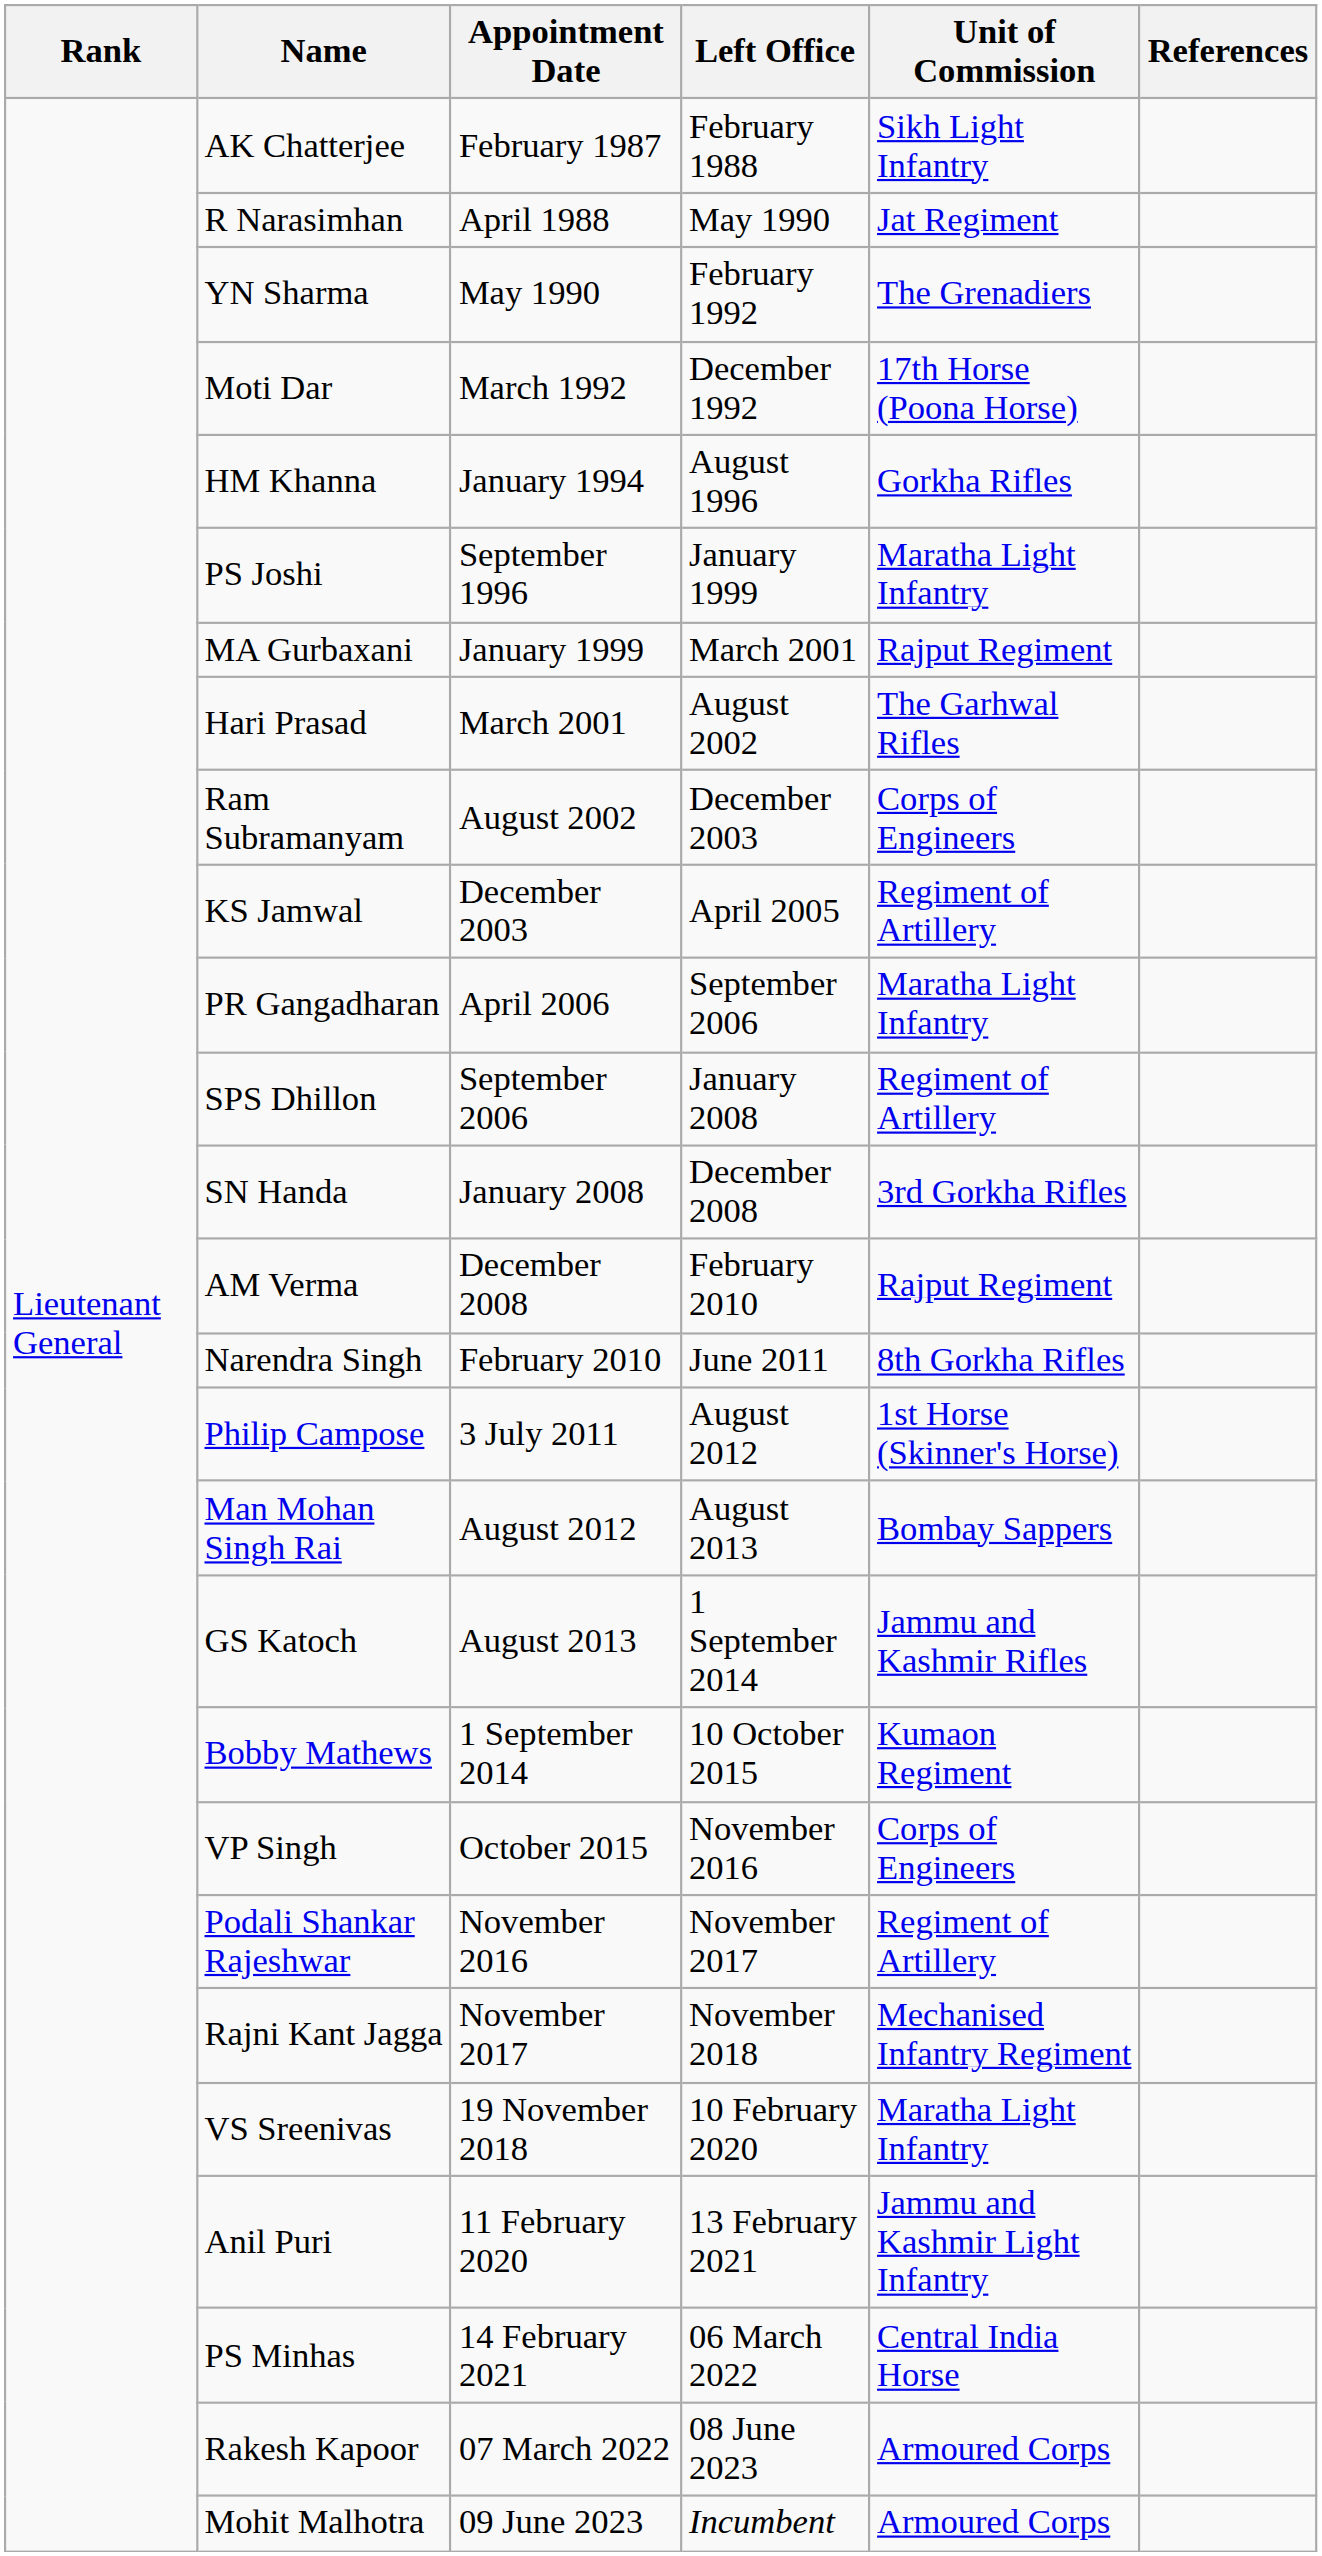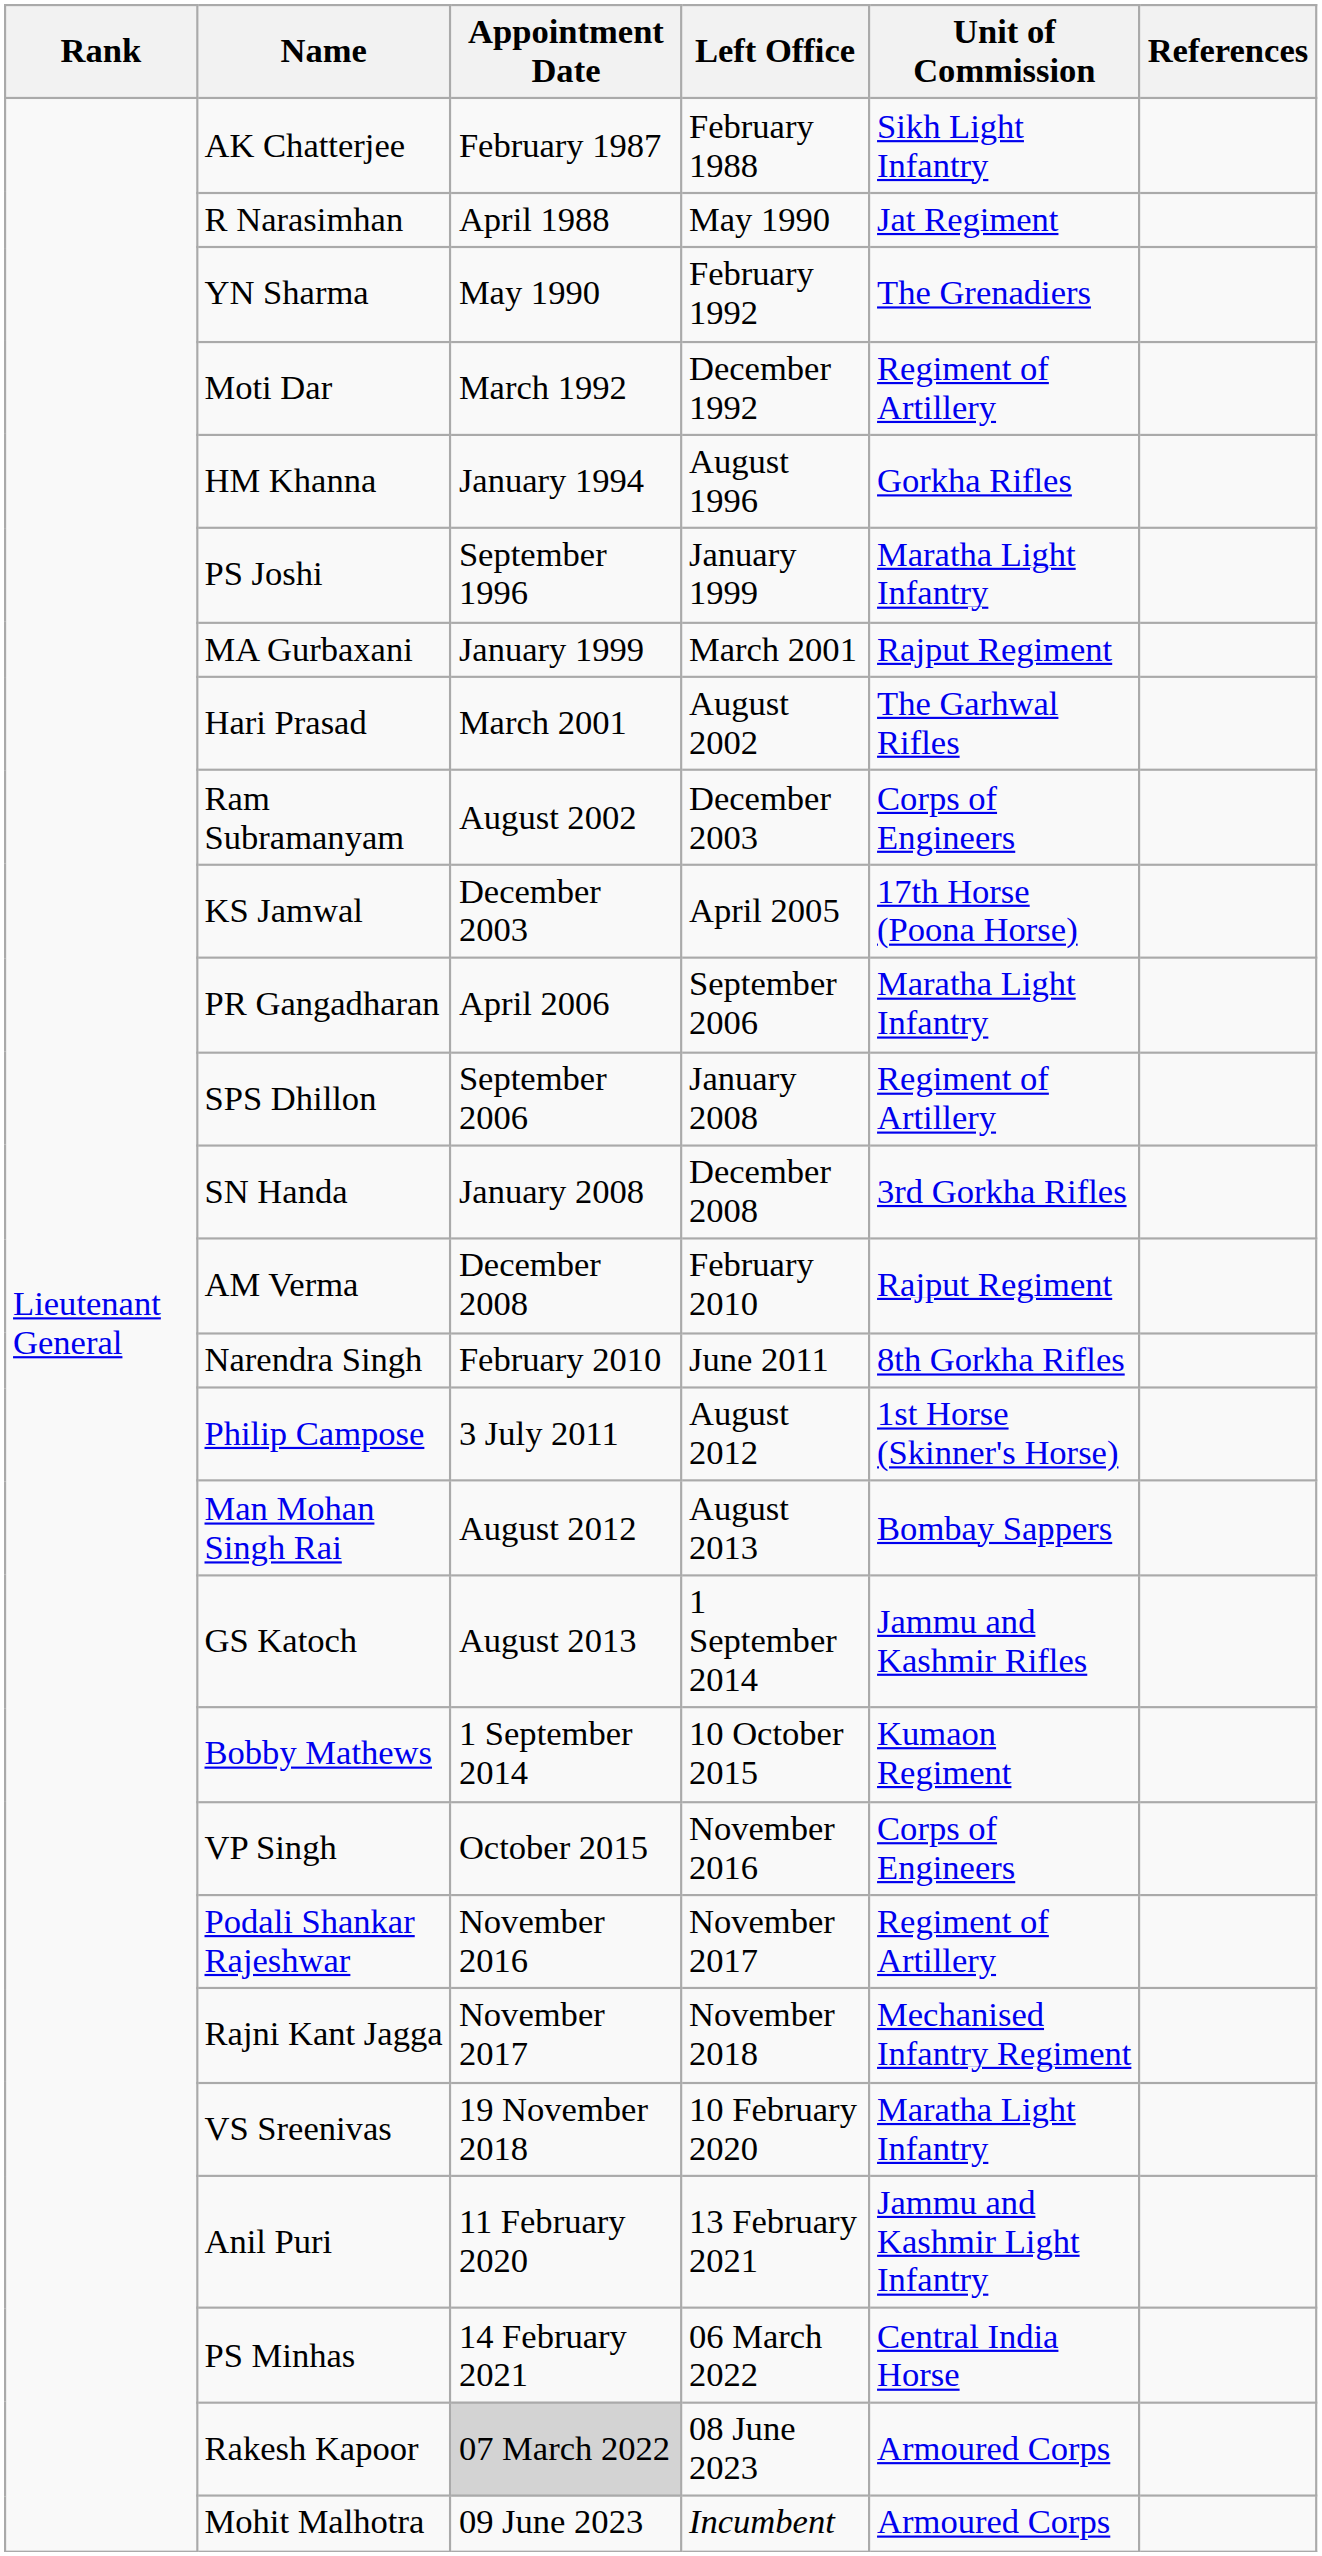(977, 387) 17th Horse (Poona Horse) -> (963, 387) Regiment of Artillery
(963, 910) Regiment of Artillery -> (977, 910) 17th Horse (Poona Horse)
(564, 2448) no background -> (564, 2448) lightgrey background
